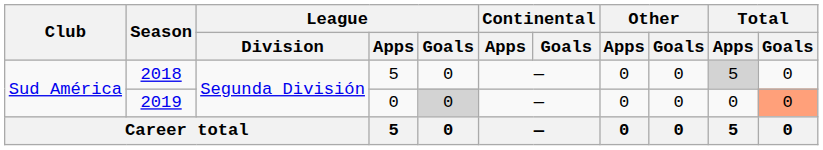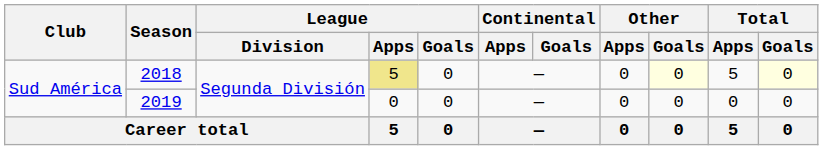(394, 75) no background -> (394, 75) khaki background
(679, 75) no background -> (679, 75) lightyellow background
(733, 75) lightgrey background -> (733, 75) no background
(788, 75) no background -> (788, 75) lightyellow background
(448, 103) lightgrey background -> (448, 103) no background
(788, 103) lightsalmon background -> (788, 103) no background
